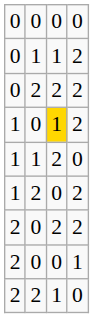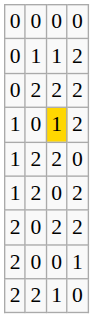(36, 158) 1 -> (36, 158) 2
